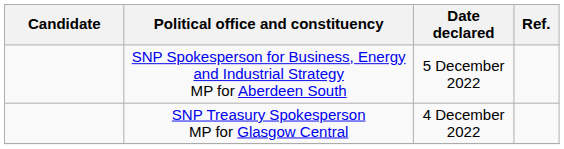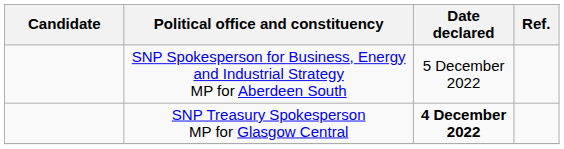(464, 123) normal -> (464, 123) bold
